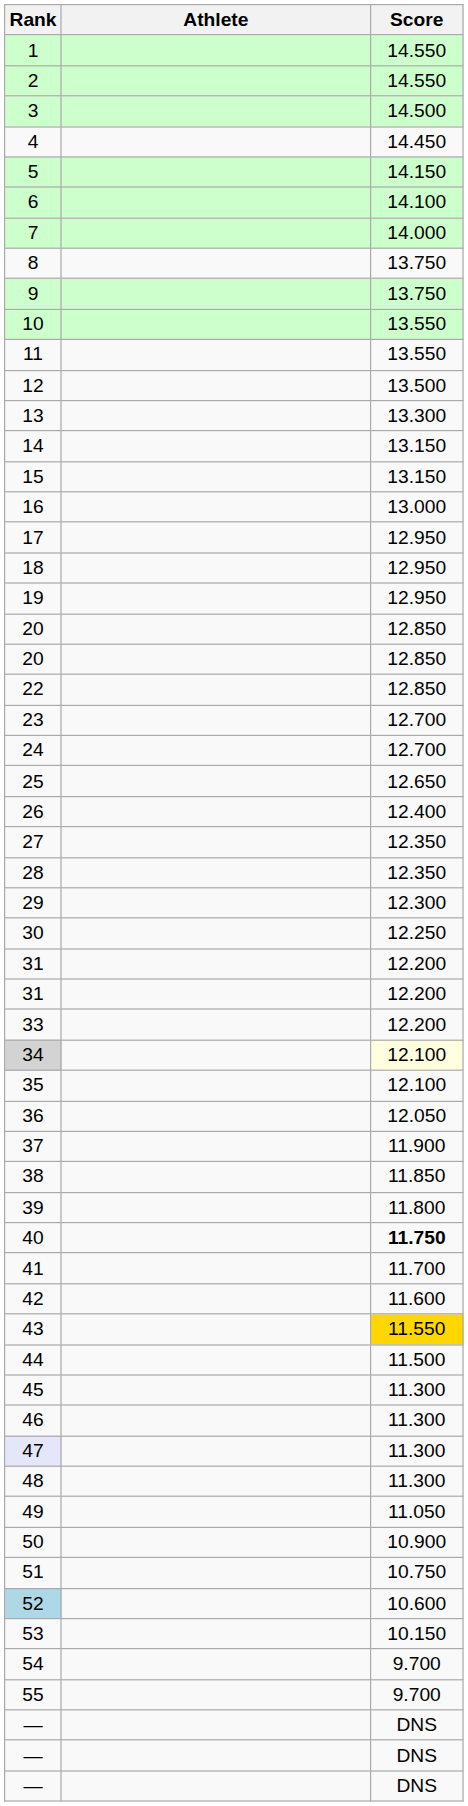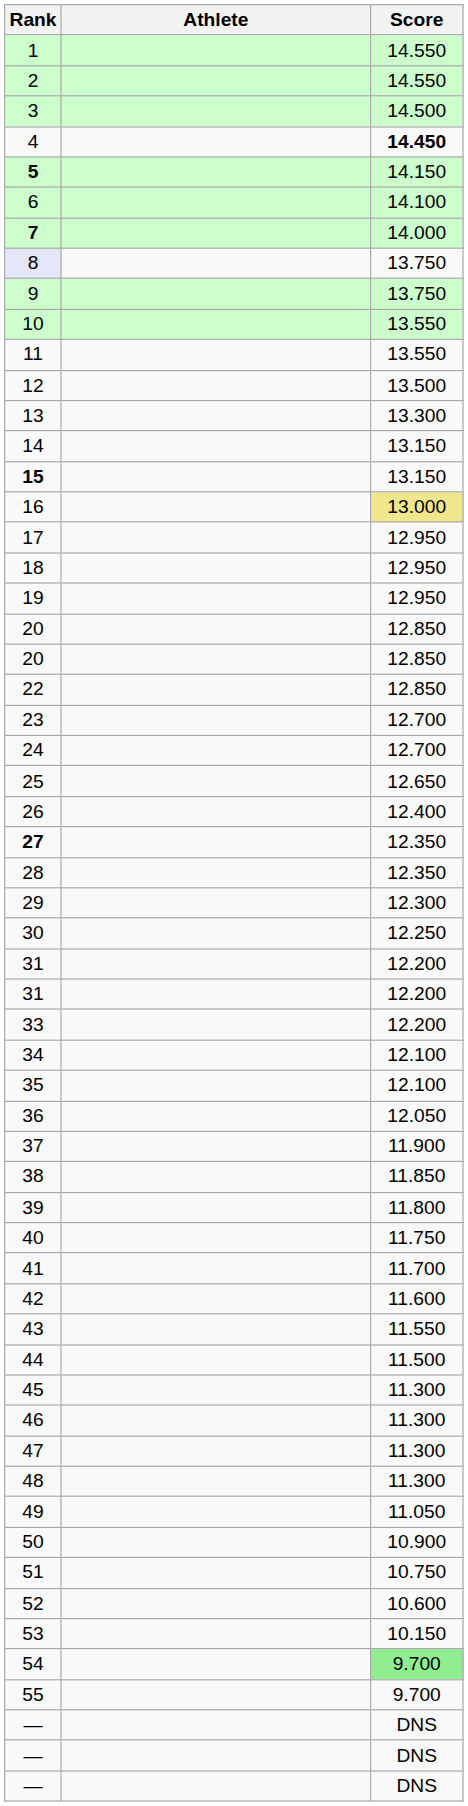(417, 141) normal -> (417, 141) bold
(33, 171) normal -> (33, 171) bold
(33, 232) normal -> (33, 232) bold
(33, 263) no background -> (33, 263) lavender background
(33, 476) normal -> (33, 476) bold
(417, 506) no background -> (417, 506) khaki background
(33, 841) normal -> (33, 841) bold
(33, 1055) lightgrey background -> (33, 1055) no background
(417, 1055) lightyellow background -> (417, 1055) no background
(417, 1237) bold -> (417, 1237) normal
(417, 1329) gold background -> (417, 1329) no background
(33, 1450) lavender background -> (33, 1450) no background
(33, 1603) lightblue background -> (33, 1603) no background
(417, 1664) no background -> (417, 1664) lightgreen background
